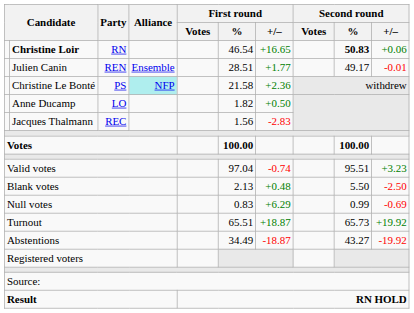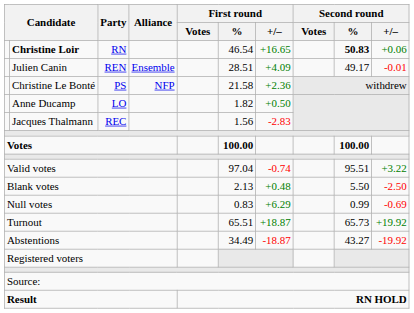(278, 67) +1.77 -> (278, 67) +4.09
(165, 85) paleturquoise background -> (165, 85) no background
(394, 168) +3.23 -> (394, 168) +3.22
